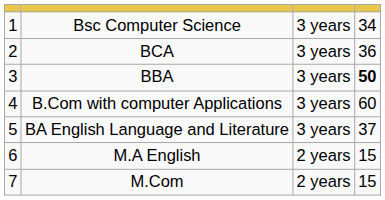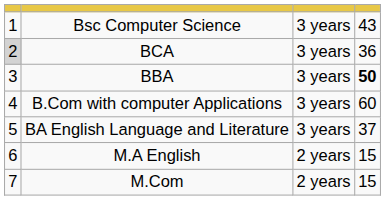(367, 25) 34 -> (367, 25) 43
(13, 51) no background -> (13, 51) lightgrey background
